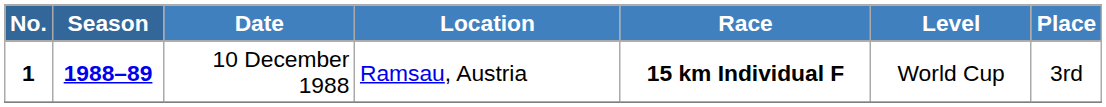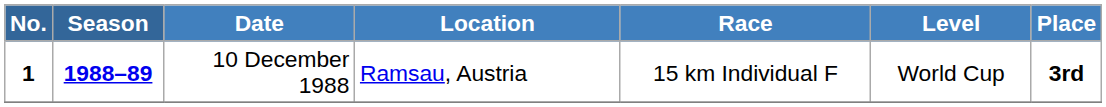(746, 72) bold -> (746, 72) normal
(1067, 72) normal -> (1067, 72) bold
